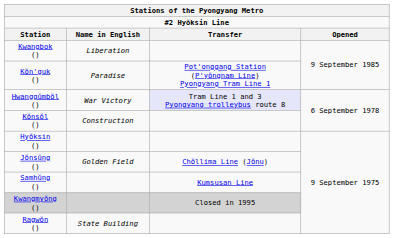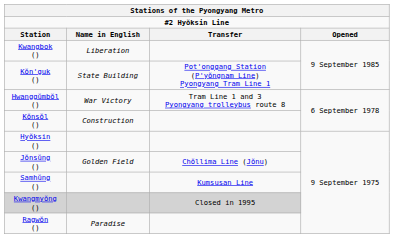(108, 75) Paradise -> (108, 75) State Building
(225, 100) lavender background -> (225, 100) no background
(108, 223) State Building -> (108, 223) Paradise
